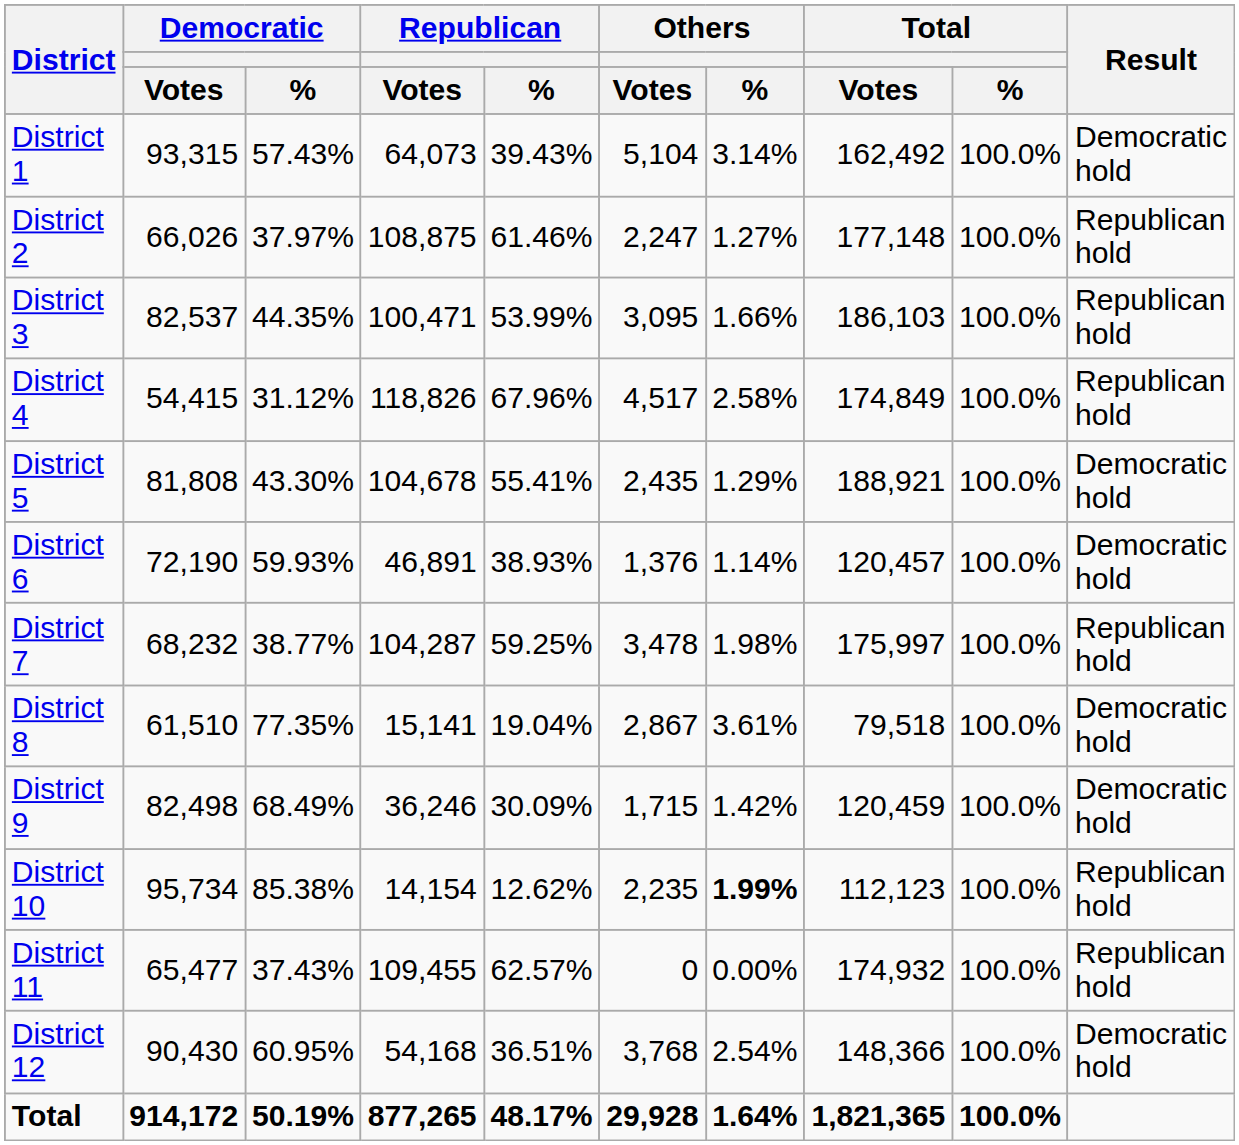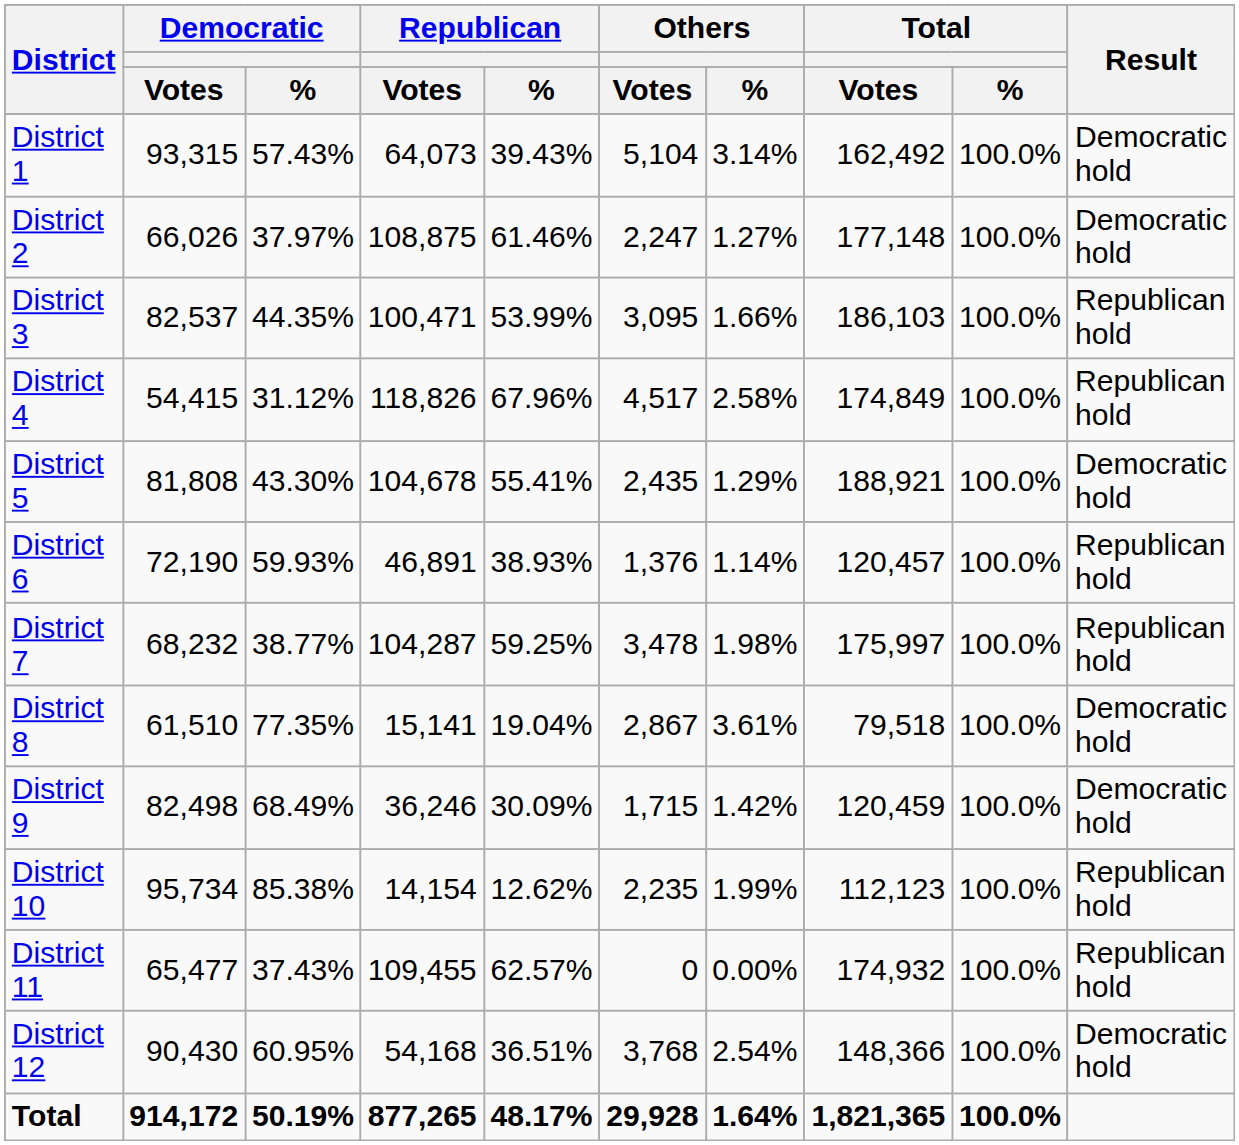(1150, 236) Republican hold -> (1151, 236) Democratic hold
(1151, 562) Democratic hold -> (1150, 562) Republican hold
(755, 888) bold -> (755, 888) normal
